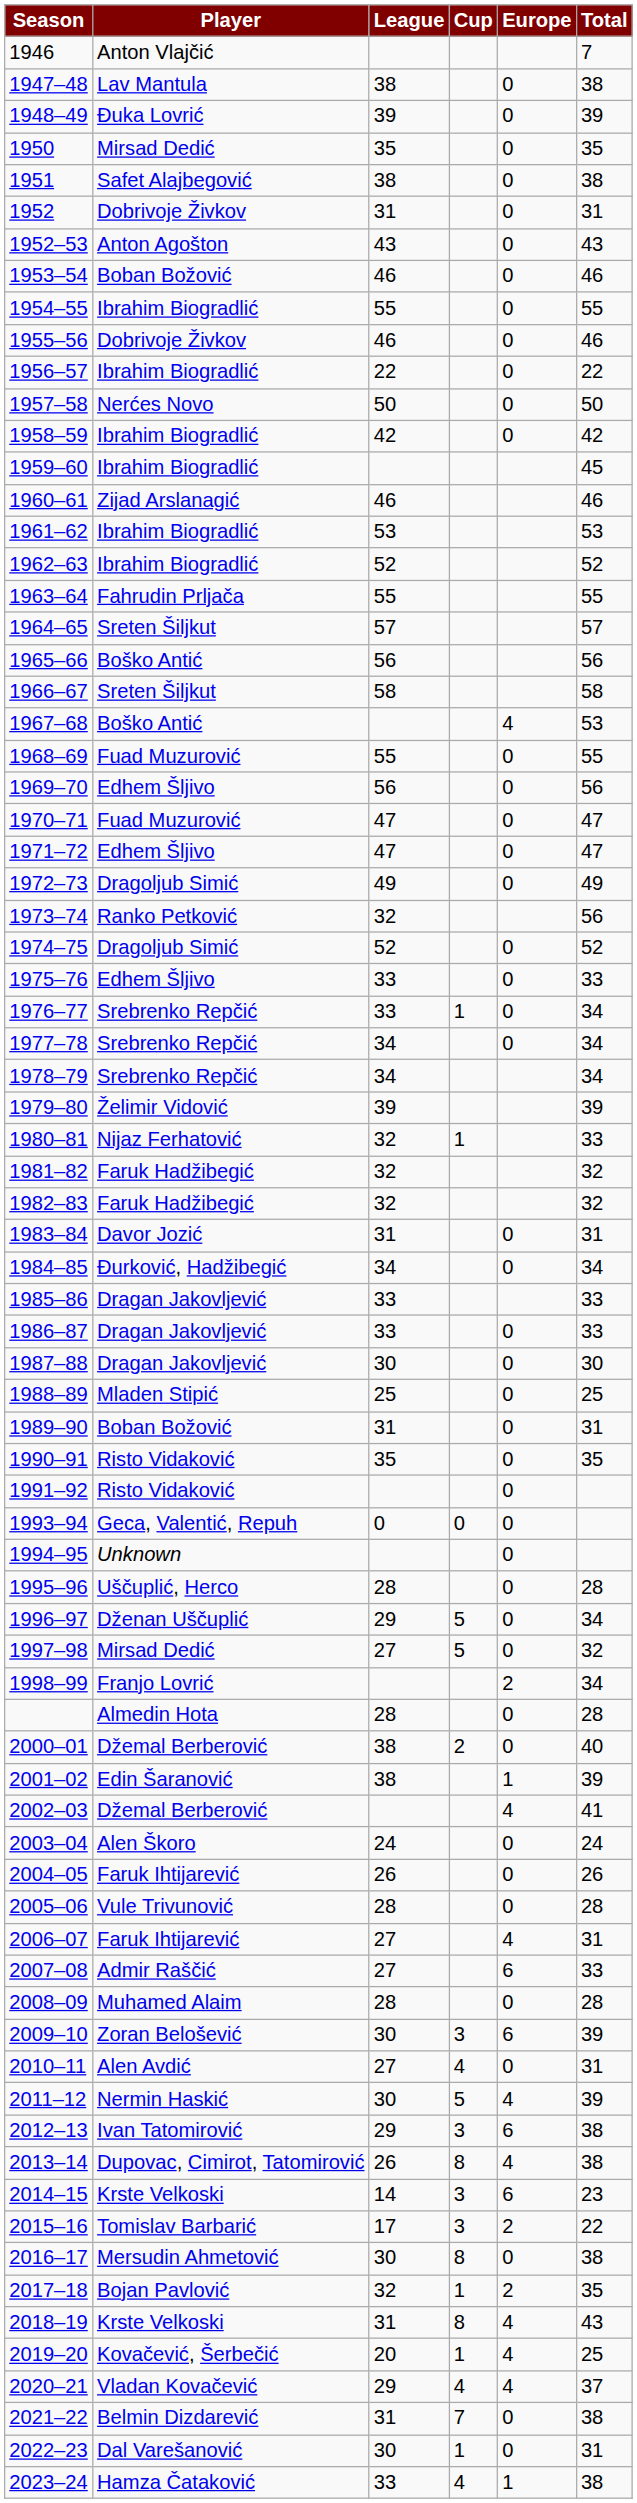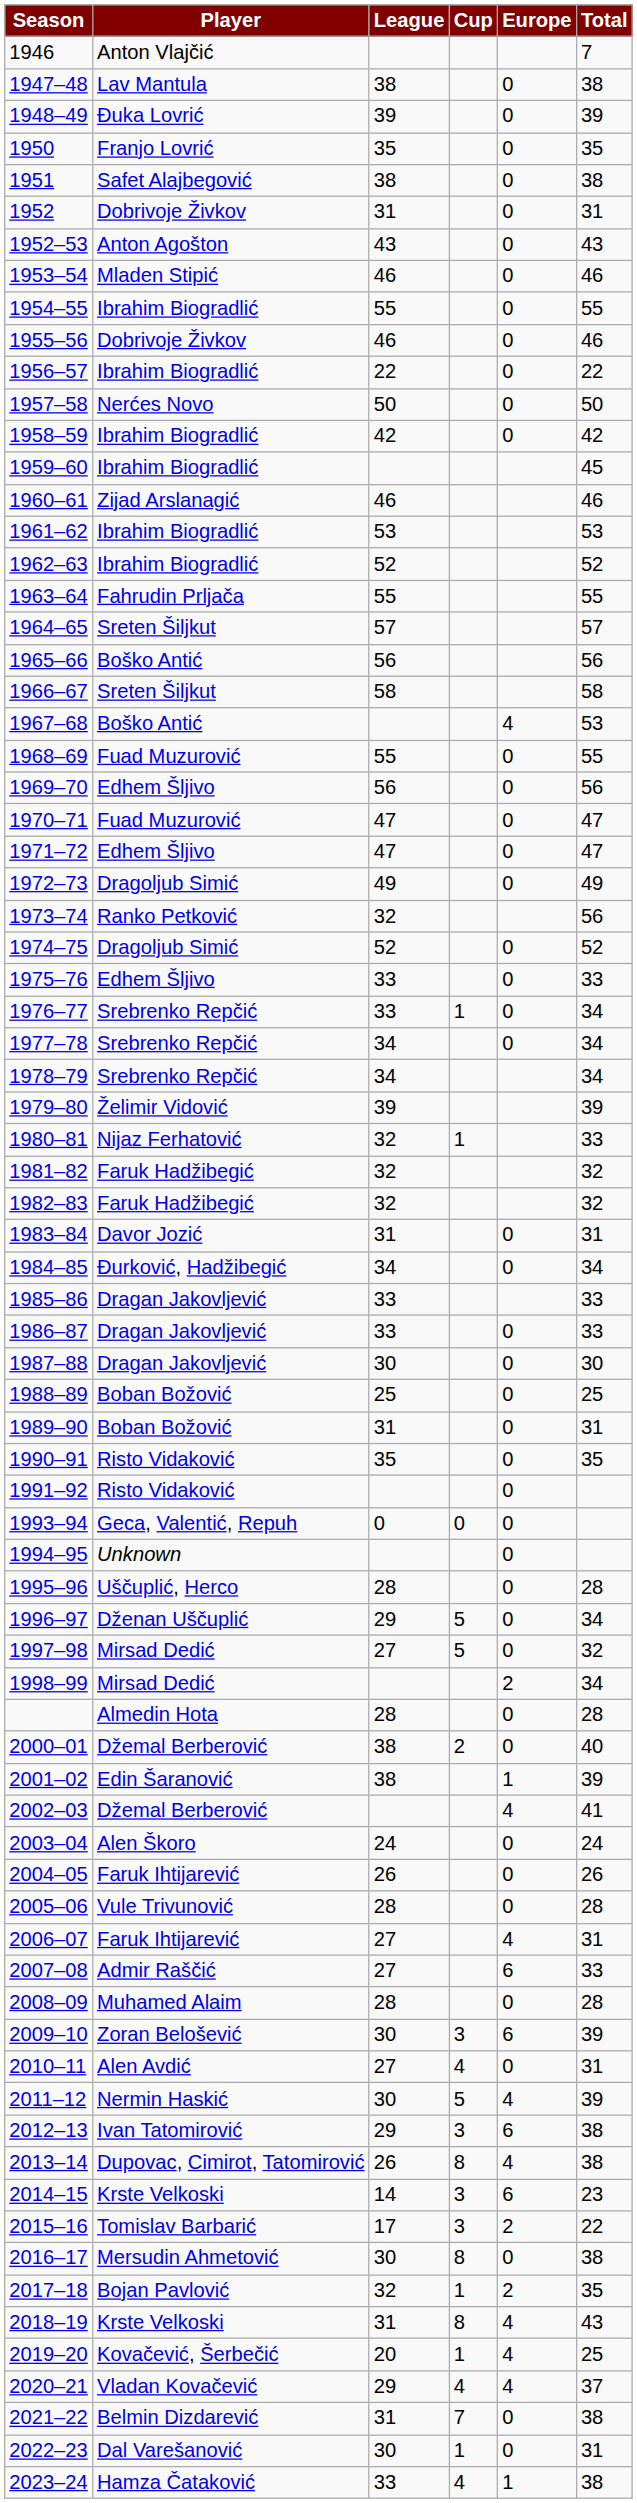(156, 148) Mirsad Dedić -> (155, 148) Franjo Lovrić
(164, 276) Boban Božović -> (158, 276) Mladen Stipić
(158, 1395) Mladen Stipić -> (164, 1395) Boban Božović
(155, 1683) Franjo Lovrić -> (156, 1683) Mirsad Dedić
